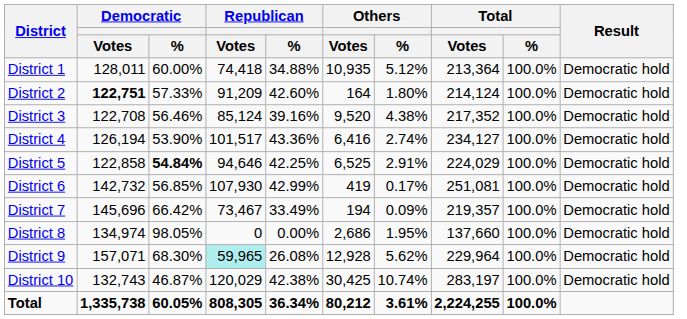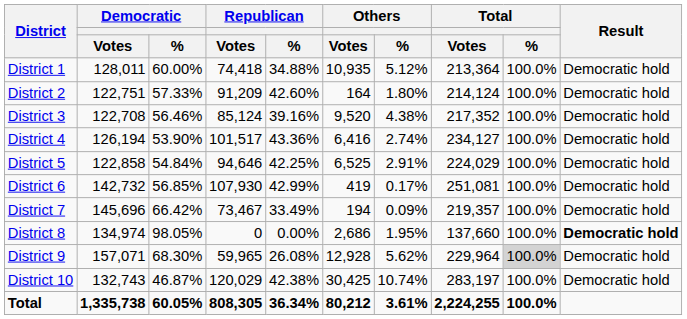(119, 92) bold -> (119, 92) normal
(177, 163) bold -> (177, 163) normal
(616, 233) normal -> (621, 233) bold
(240, 256) paleturquoise background -> (240, 256) no background
(532, 256) no background -> (532, 256) lightgrey background
